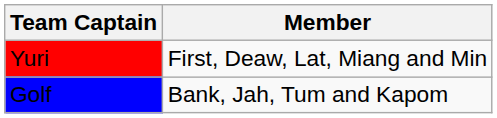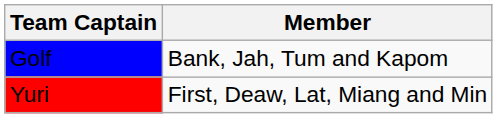rows swapped: (30, 58) <-> (31, 94)
